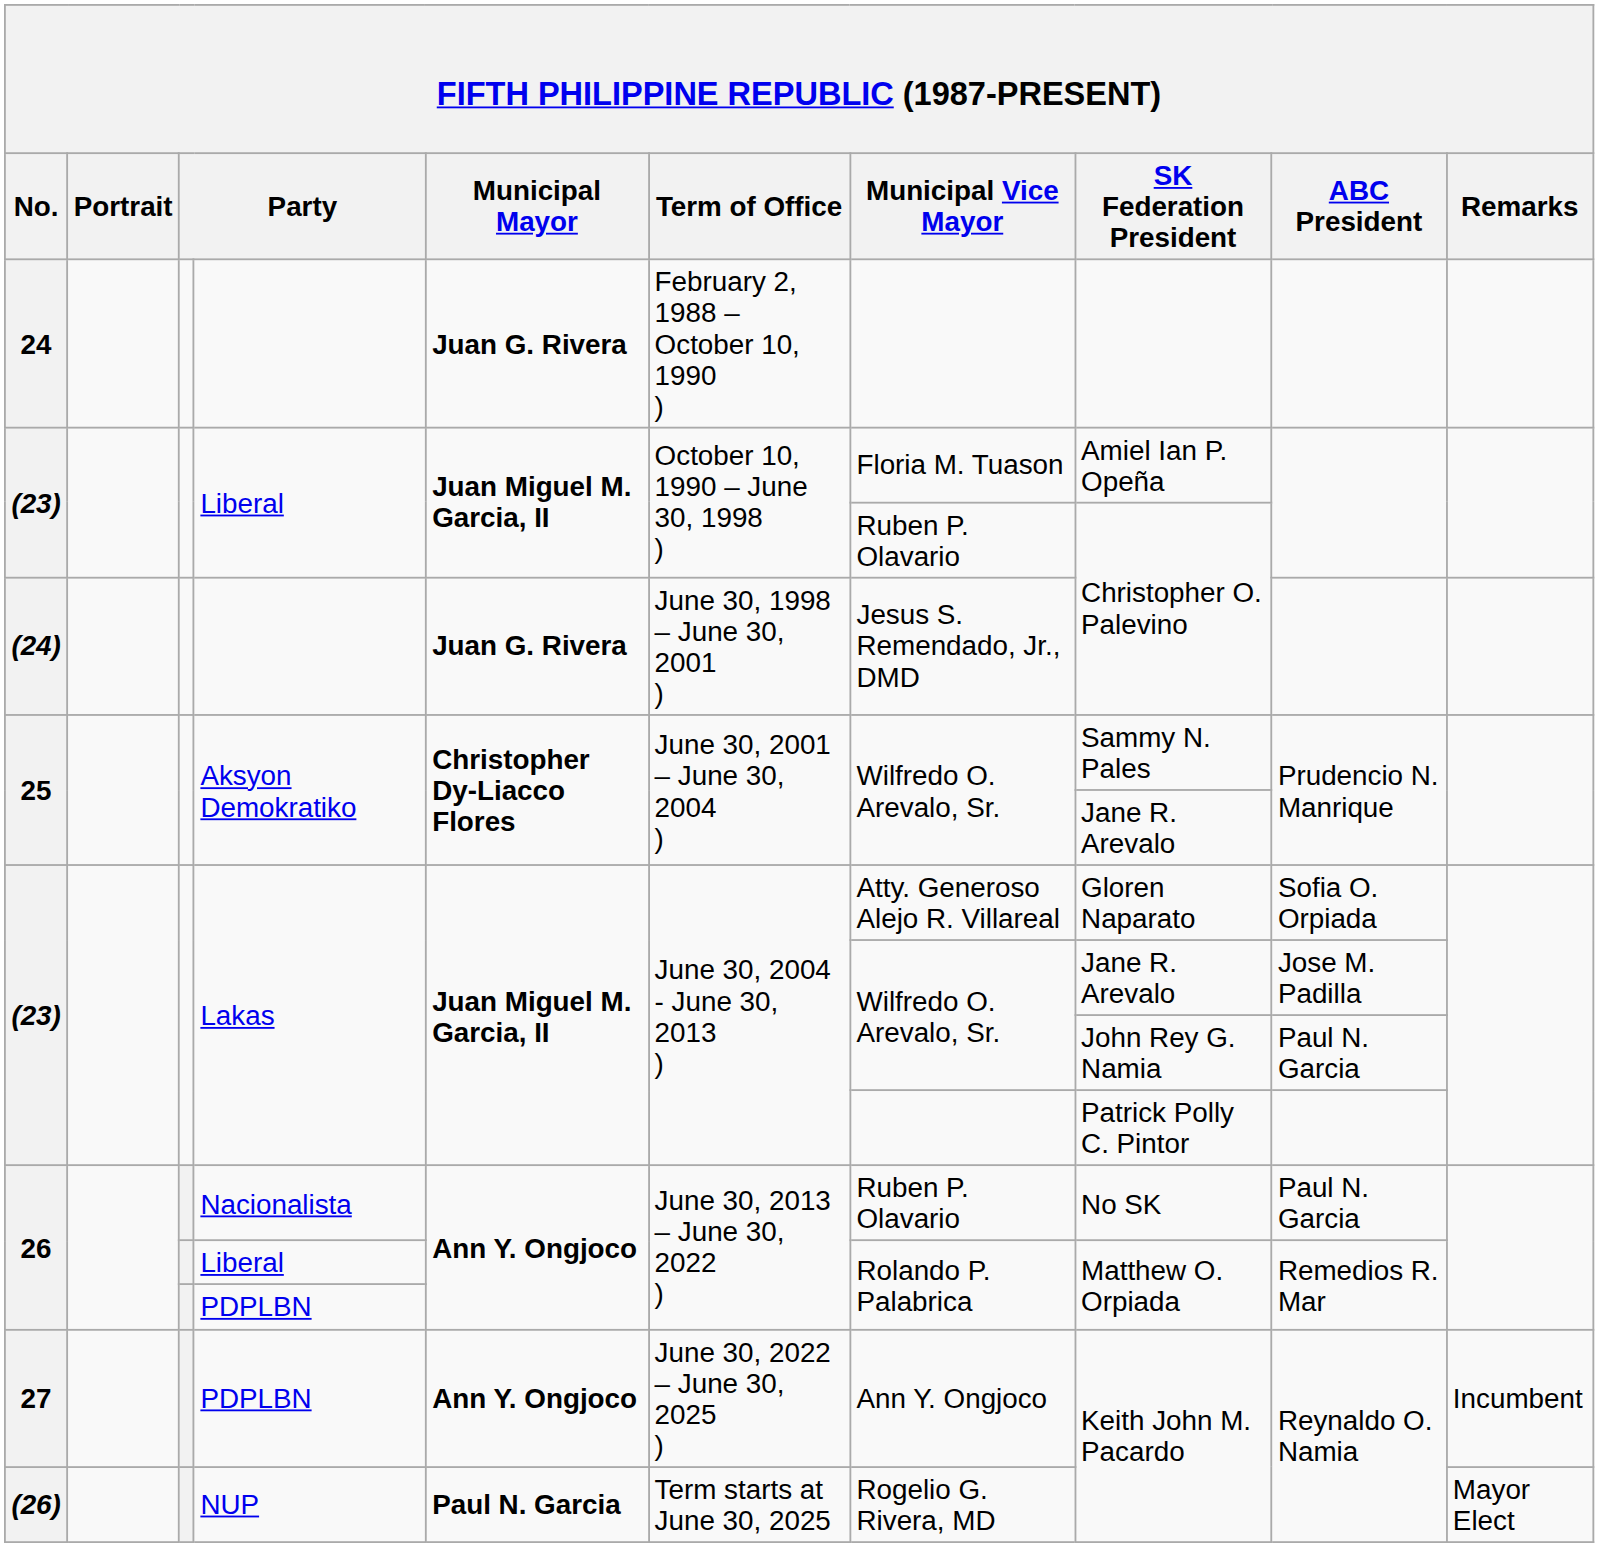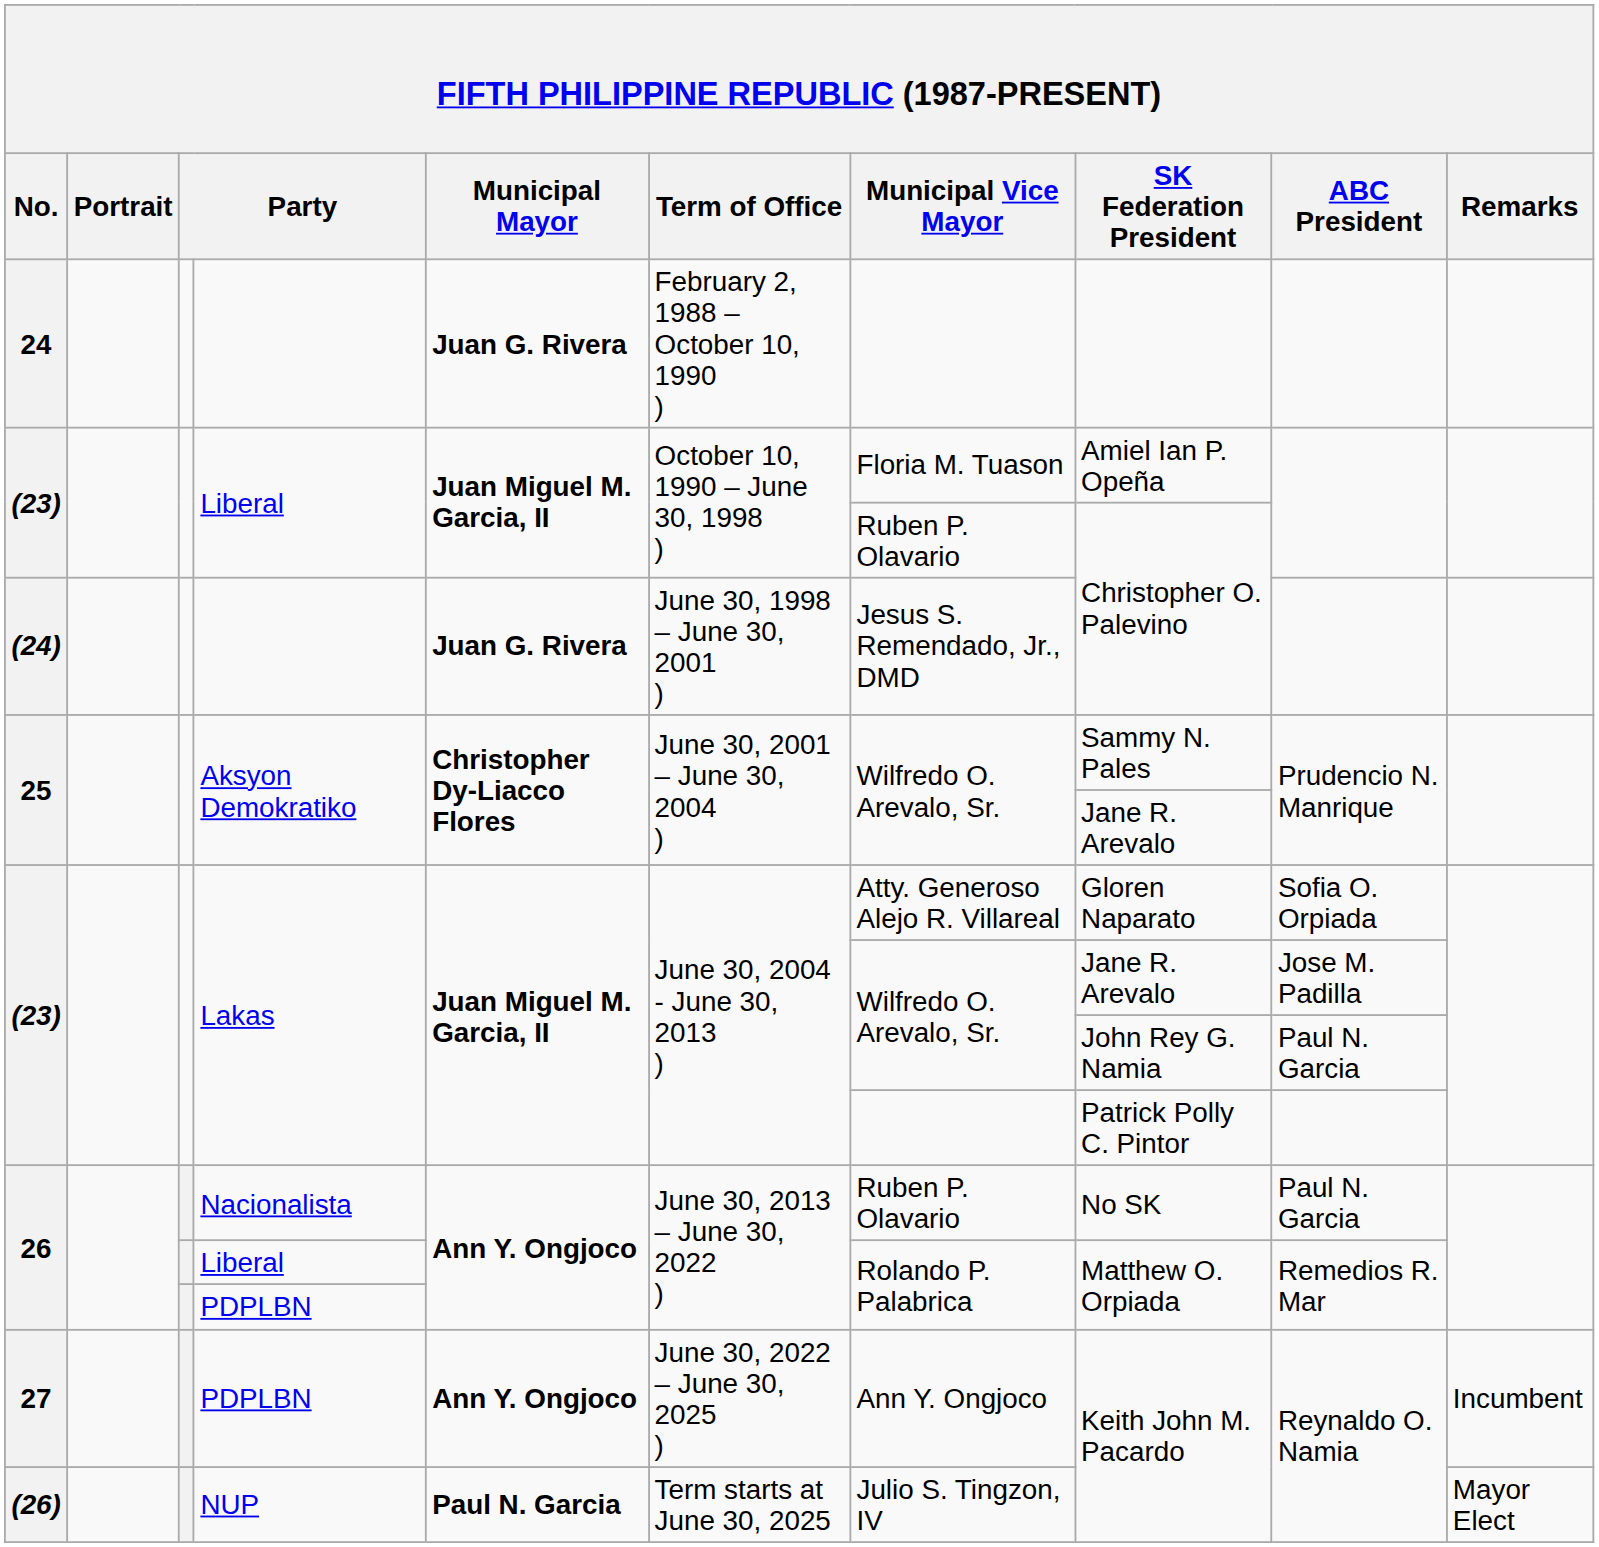(926, 1504) Rogelio G. Rivera, MD -> (958, 1504) Julio S. Tingzon, IV
